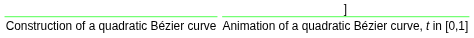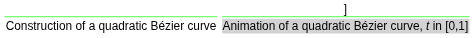(345, 26) no background -> (345, 26) lightgrey background
